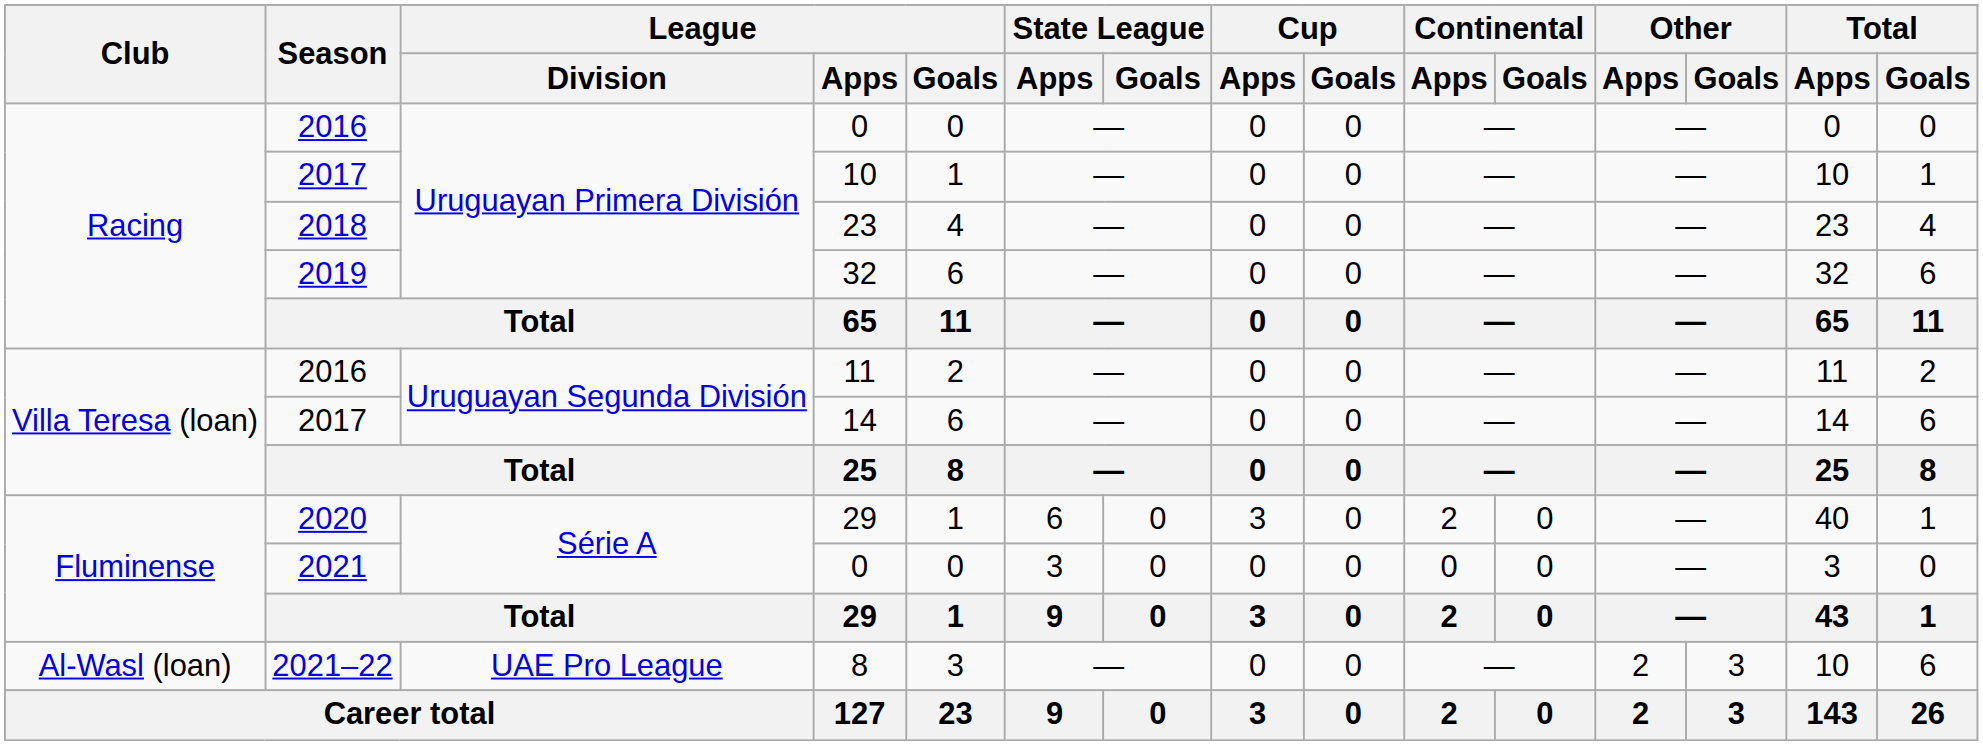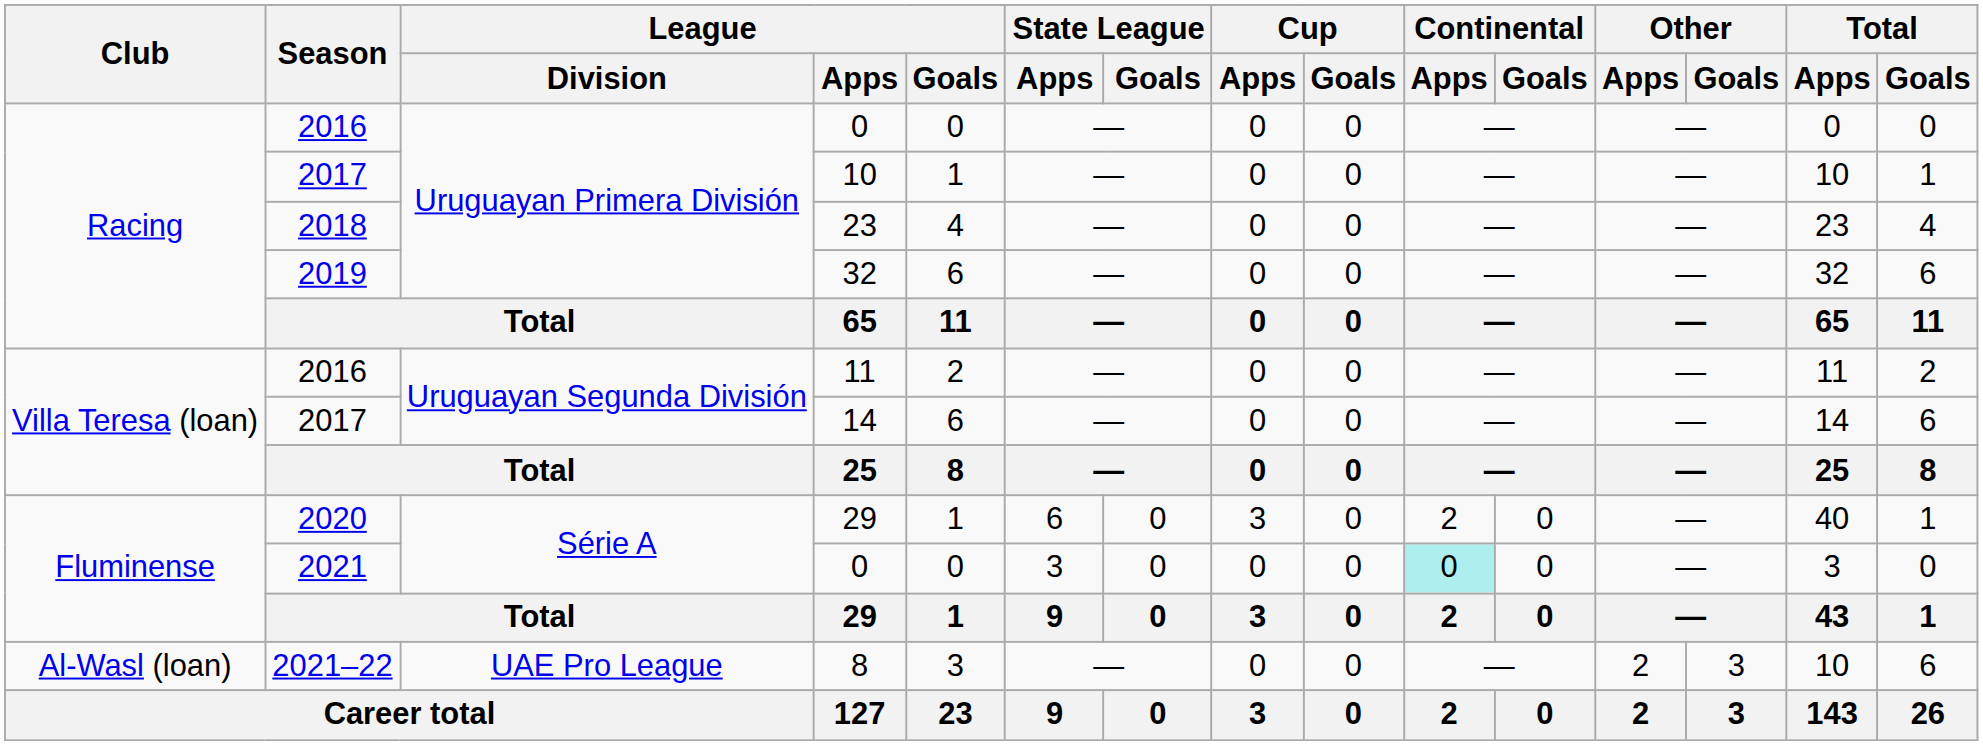(1449, 567) no background -> (1449, 567) paleturquoise background
